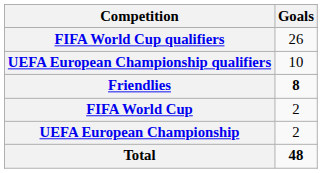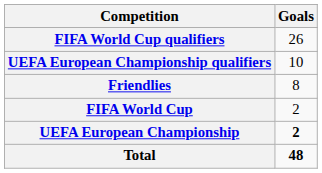(296, 86) bold -> (296, 86) normal
(296, 132) normal -> (296, 132) bold
